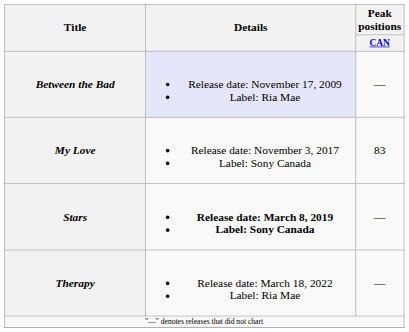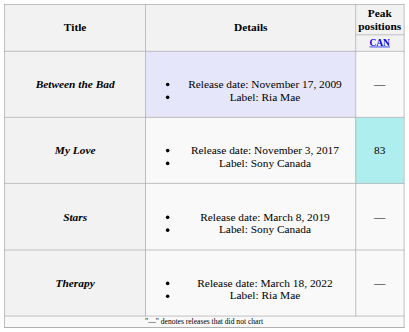(380, 150) no background -> (380, 150) paleturquoise background
(251, 223) bold -> (251, 223) normal
